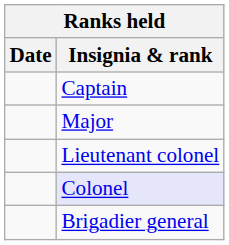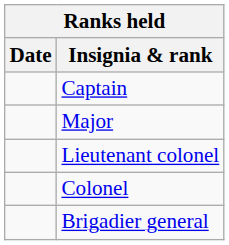(95, 188) lavender background -> (95, 188) no background
